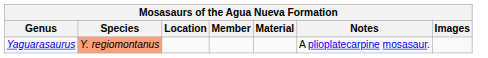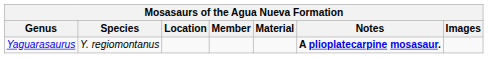(120, 45) lightsalmon background -> (120, 45) no background
(364, 45) normal -> (370, 45) bold
